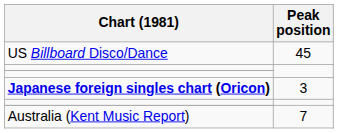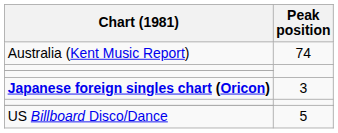(88, 53) US Billboard Disco/Dance -> (99, 53) Australia (Kent Music Report)
(303, 53) 45 -> (303, 53) 74
(99, 116) Australia (Kent Music Report) -> (88, 116) US Billboard Disco/Dance
(303, 116) 7 -> (303, 116) 5
